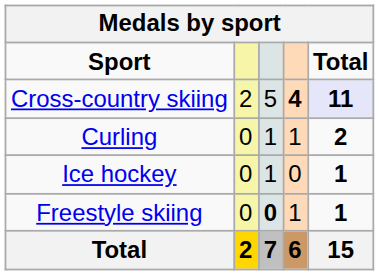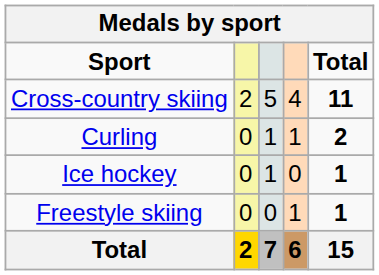(295, 99) bold -> (295, 99) normal
(341, 99) lavender background -> (341, 99) no background
(270, 212) bold -> (270, 212) normal
